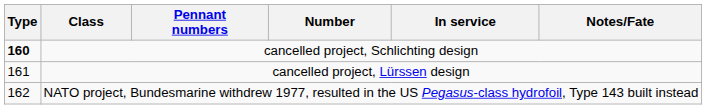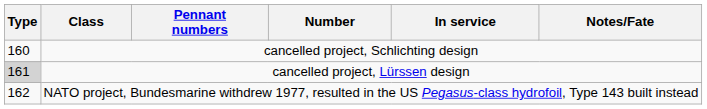(19, 51) bold -> (19, 51) normal
(19, 72) no background -> (19, 72) lightgrey background
